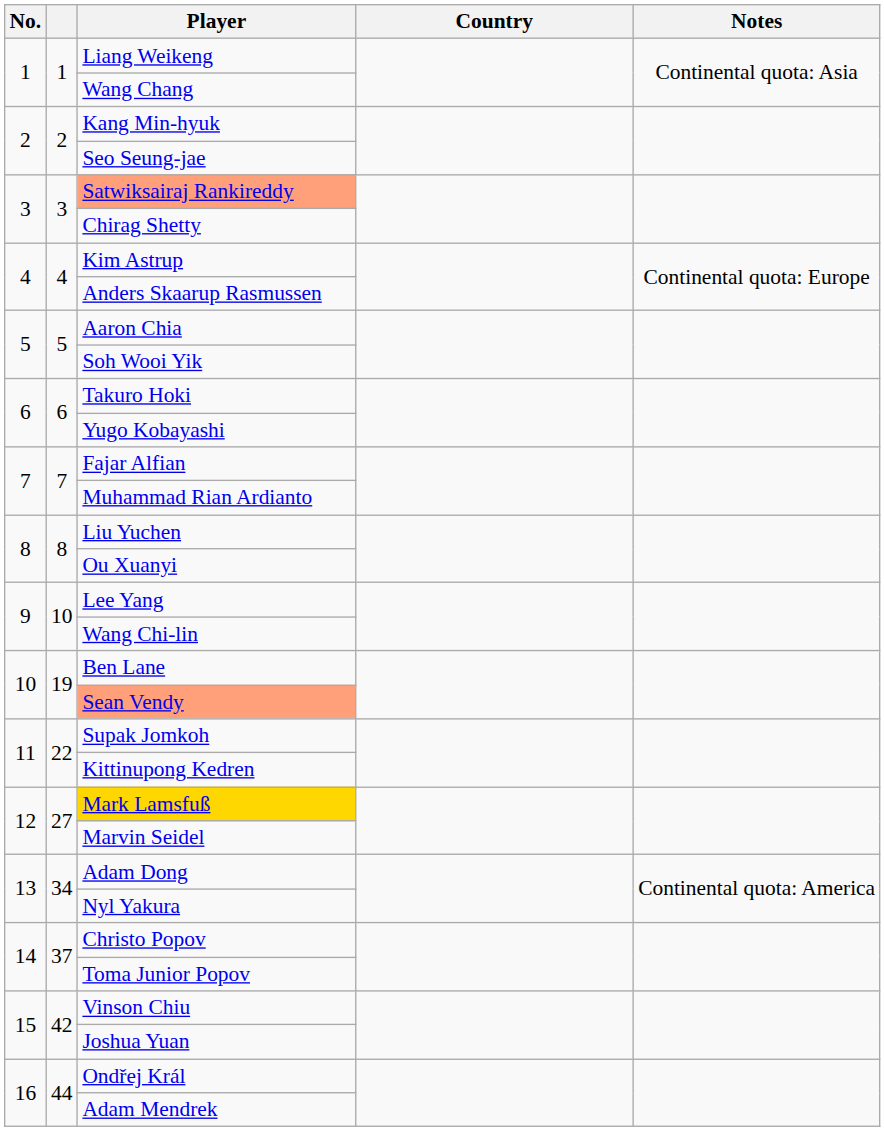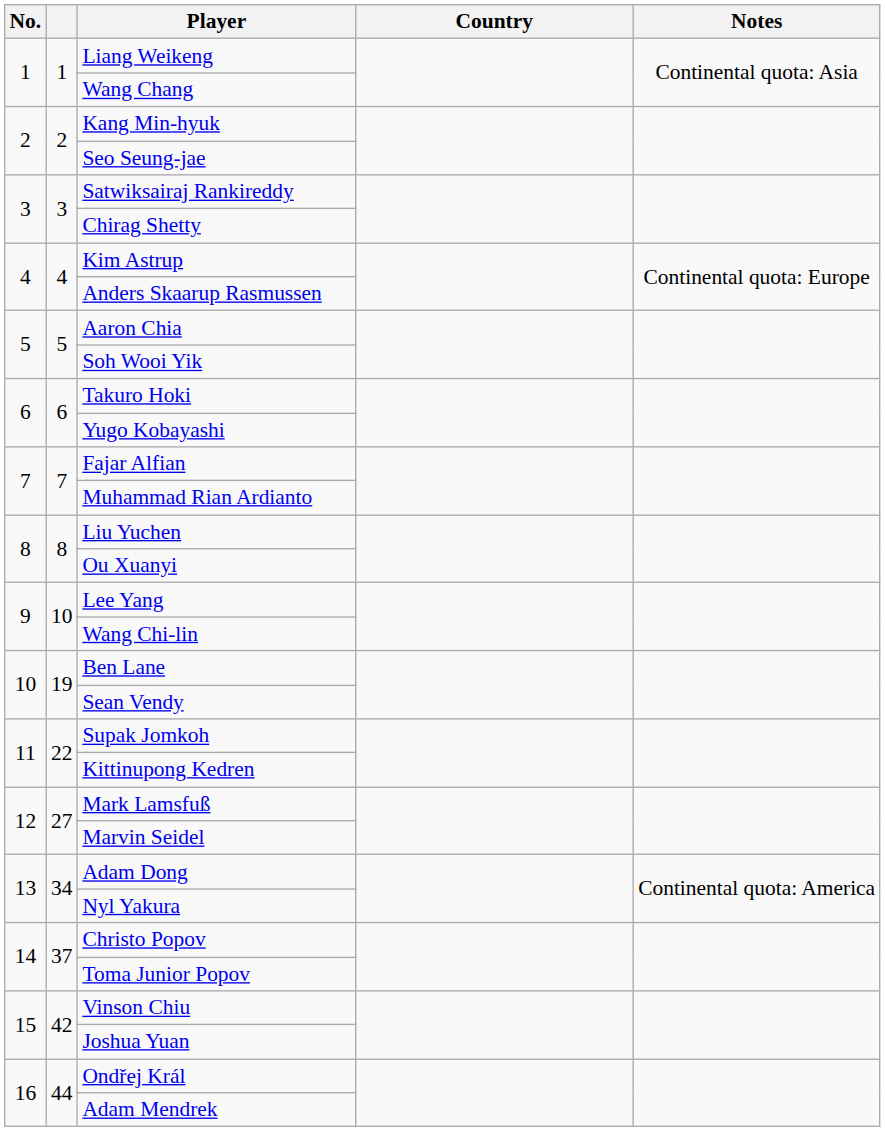(188, 191) lightsalmon background -> (188, 191) no background
(133, 701) lightsalmon background -> (133, 701) no background
(146, 803) gold background -> (146, 803) no background
